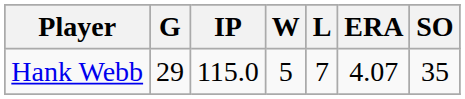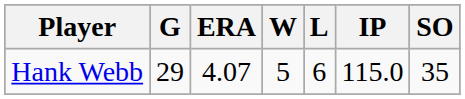columns swapped: (228, 26) <-> (374, 26)
(322, 71) 7 -> (319, 71) 6
